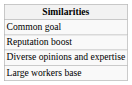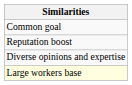(44, 73) no background -> (44, 73) lightyellow background
